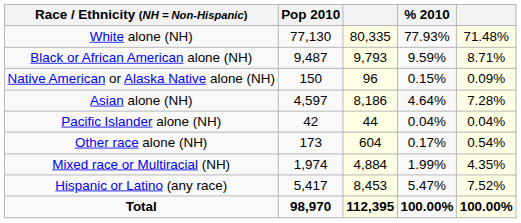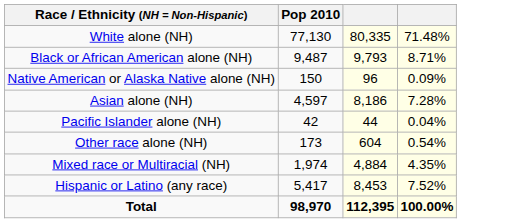- column: (427, 15)
